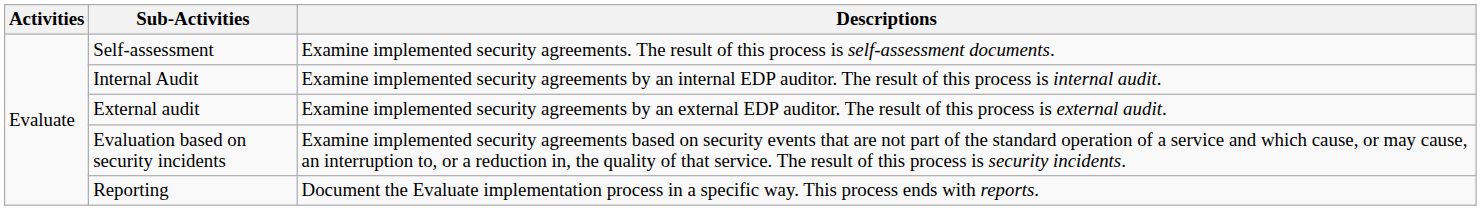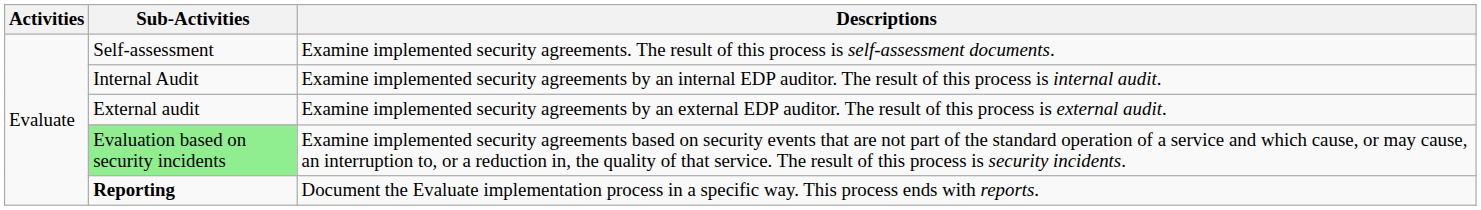(170, 149) no background -> (170, 149) lightgreen background
(131, 190) normal -> (134, 190) bold
